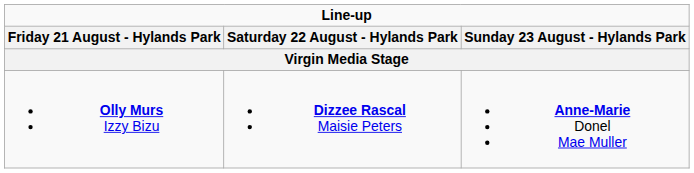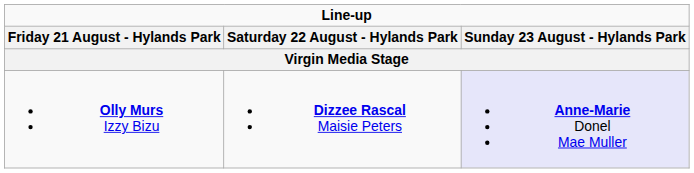(575, 127) no background -> (575, 127) lavender background
